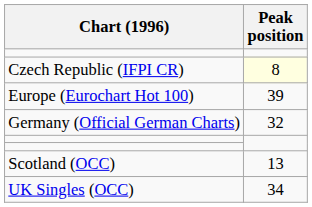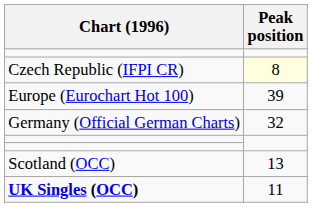(71, 189) normal -> (73, 189) bold
(276, 189) 34 -> (276, 189) 11
